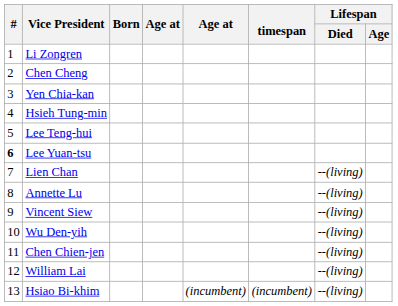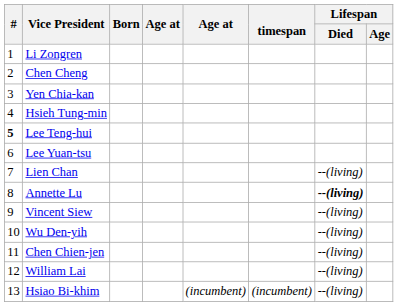(10, 133) normal -> (10, 133) bold
(10, 152) bold -> (10, 152) normal
(340, 192) normal -> (341, 192) bold
